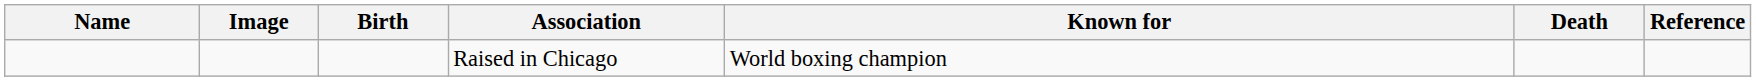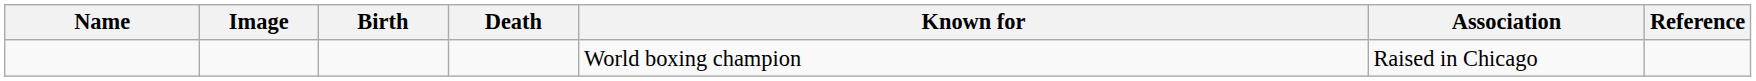columns swapped: (1579, 22) <-> (586, 22)
